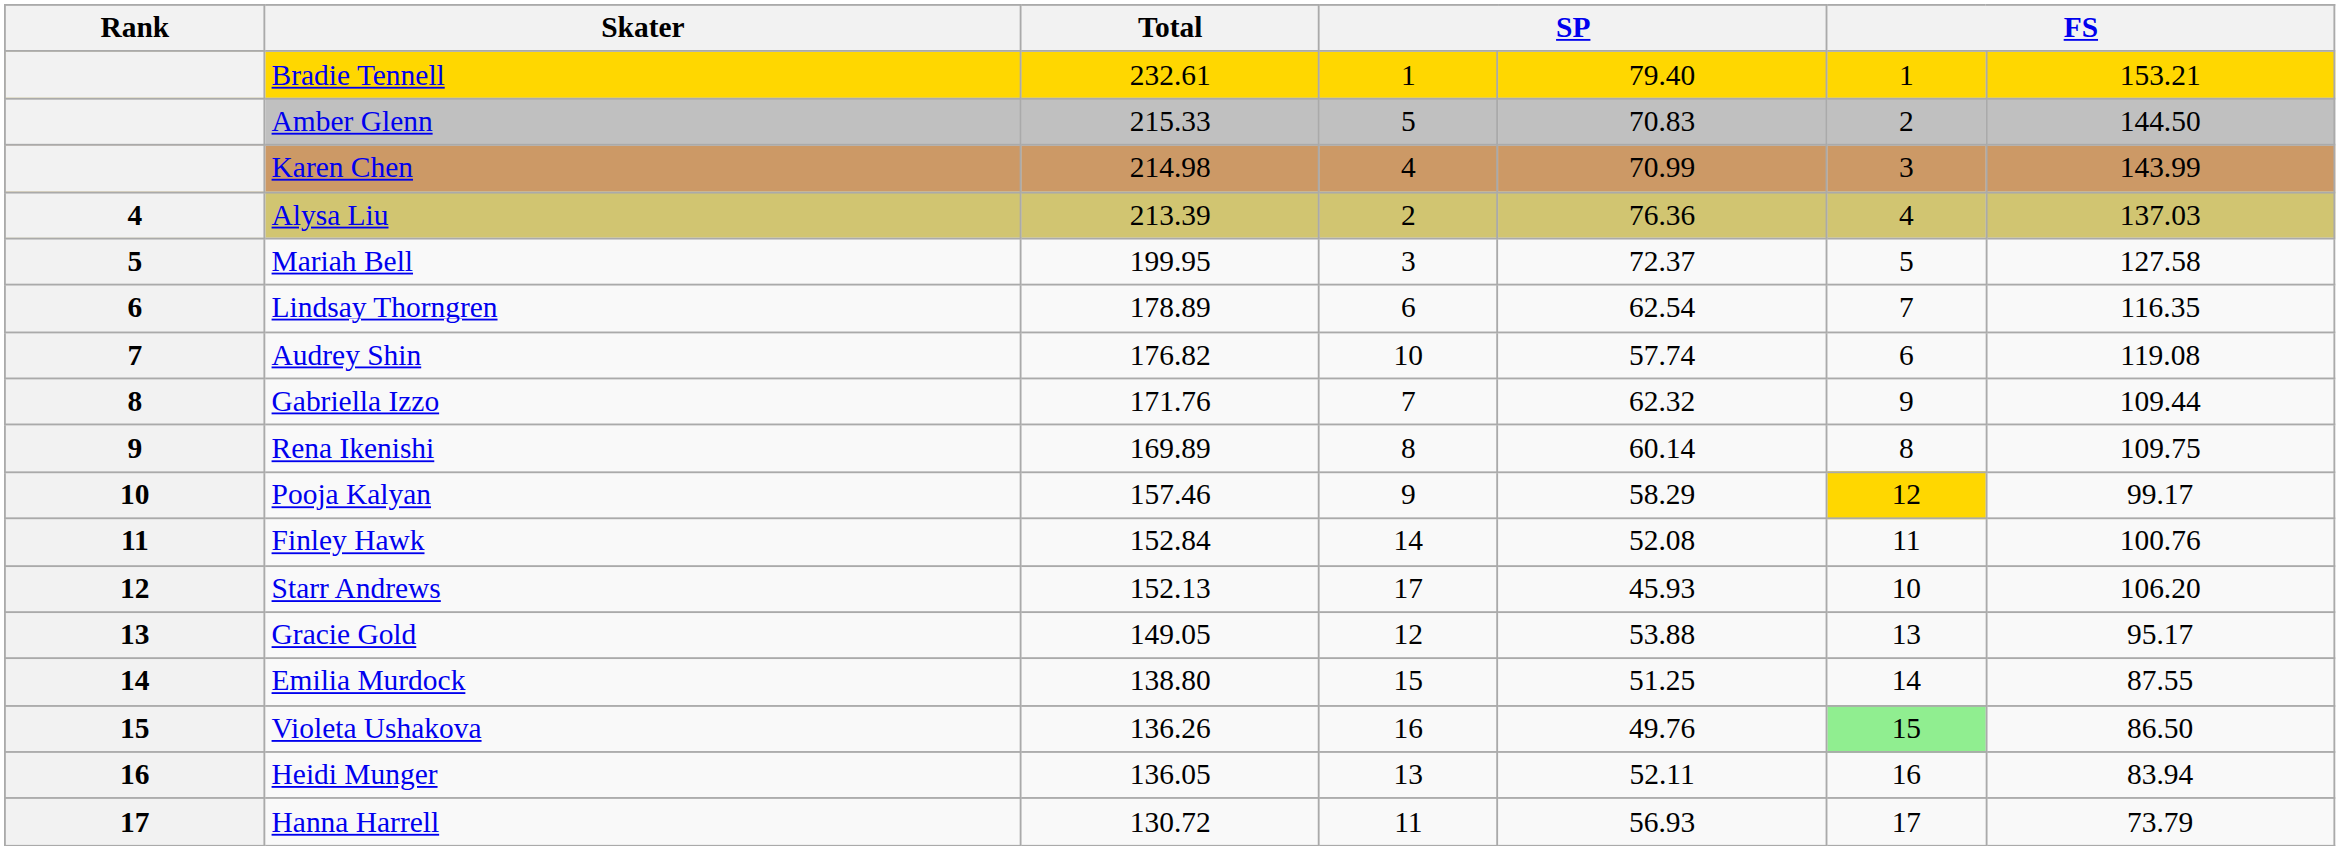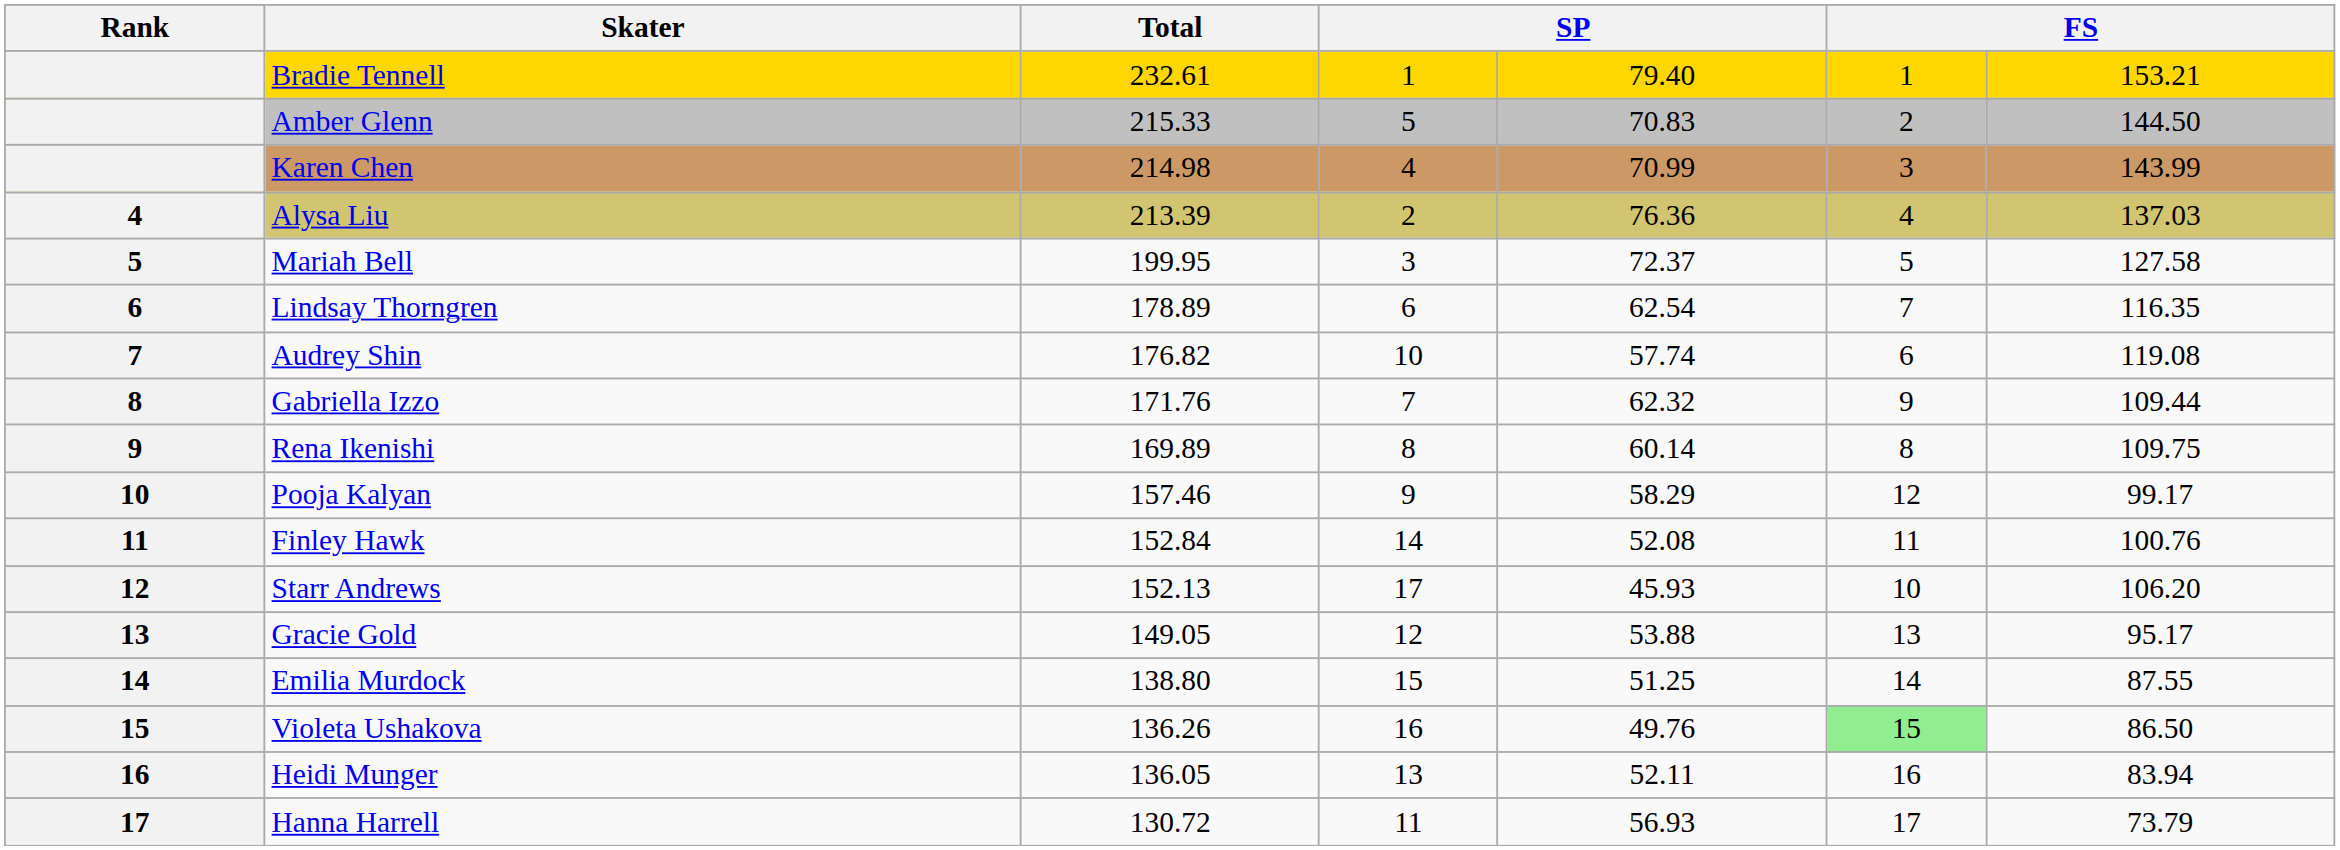(1906, 494) gold background -> (1906, 494) no background
